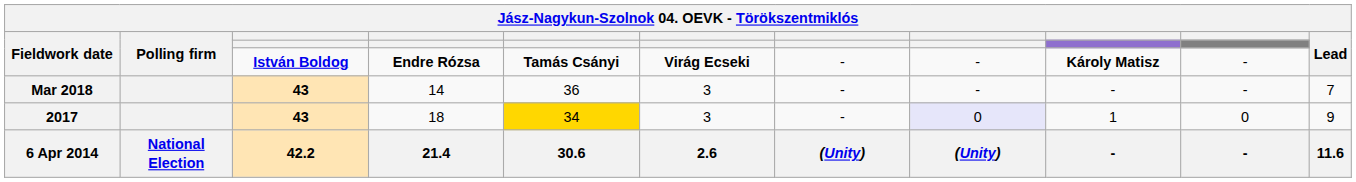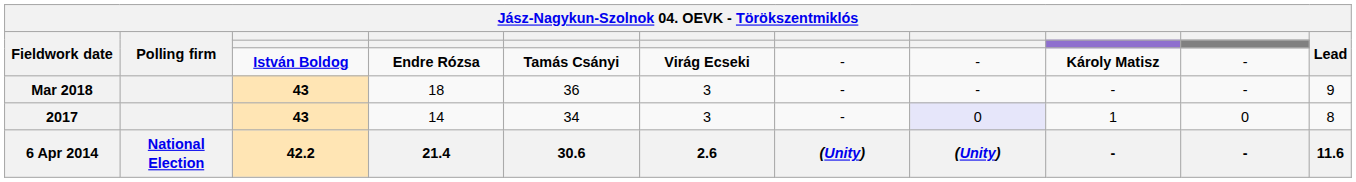(436, 90) 14 -> (436, 90) 18
(1330, 90) 7 -> (1330, 90) 9
(436, 117) 18 -> (436, 117) 14
(571, 117) gold background -> (571, 117) no background
(1330, 117) 9 -> (1330, 117) 8
